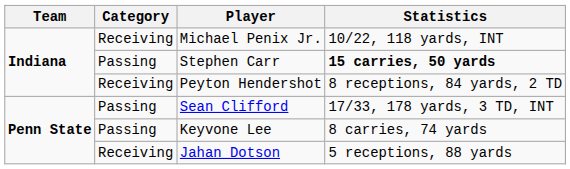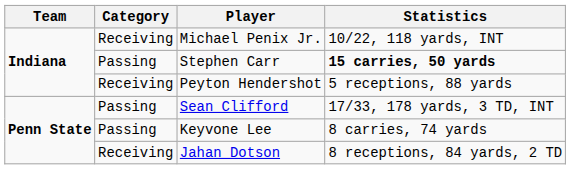(445, 85) 8 receptions, 84 yards, 2 TD -> (420, 85) 5 receptions, 88 yards
(420, 153) 5 receptions, 88 yards -> (445, 153) 8 receptions, 84 yards, 2 TD
